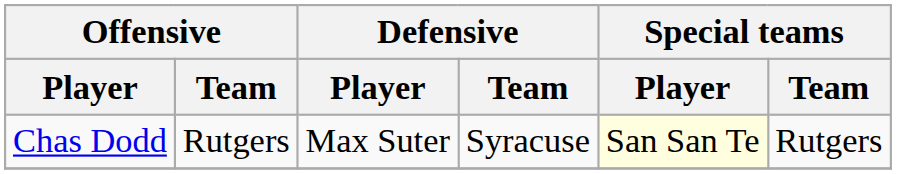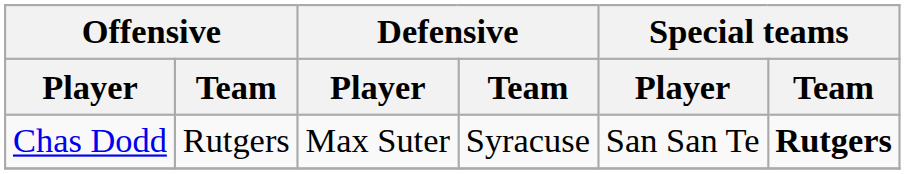(683, 140) lightyellow background -> (683, 140) no background
(829, 140) normal -> (834, 140) bold
